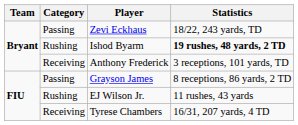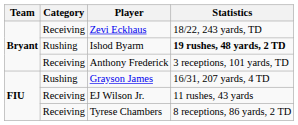(59, 29) Passing -> (64, 29) Receiving
(59, 79) Passing -> (60, 79) Rushing
(232, 79) 8 receptions, 86 yards, 2 TD -> (221, 79) 16/31, 207 yards, 4 TD
(60, 95) Rushing -> (64, 95) Receiving
(221, 112) 16/31, 207 yards, 4 TD -> (232, 112) 8 receptions, 86 yards, 2 TD
